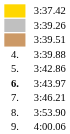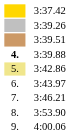(15, 54) normal -> (15, 54) bold
(15, 69) no background -> (15, 69) khaki background
(15, 83) bold -> (15, 83) normal
